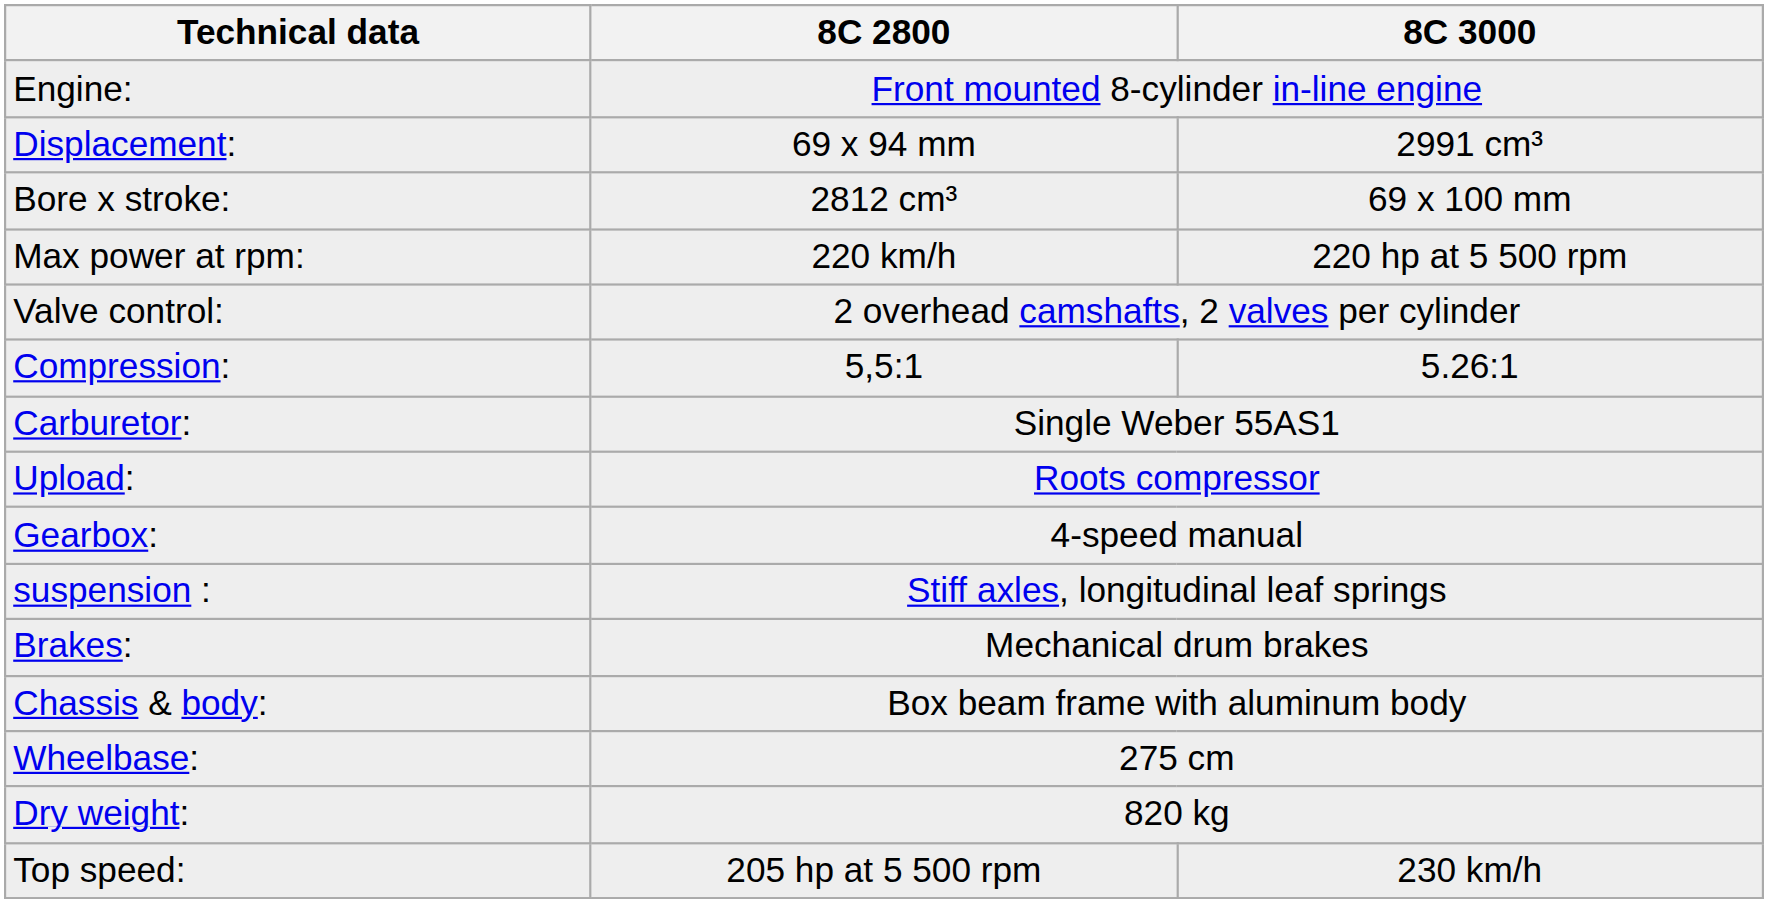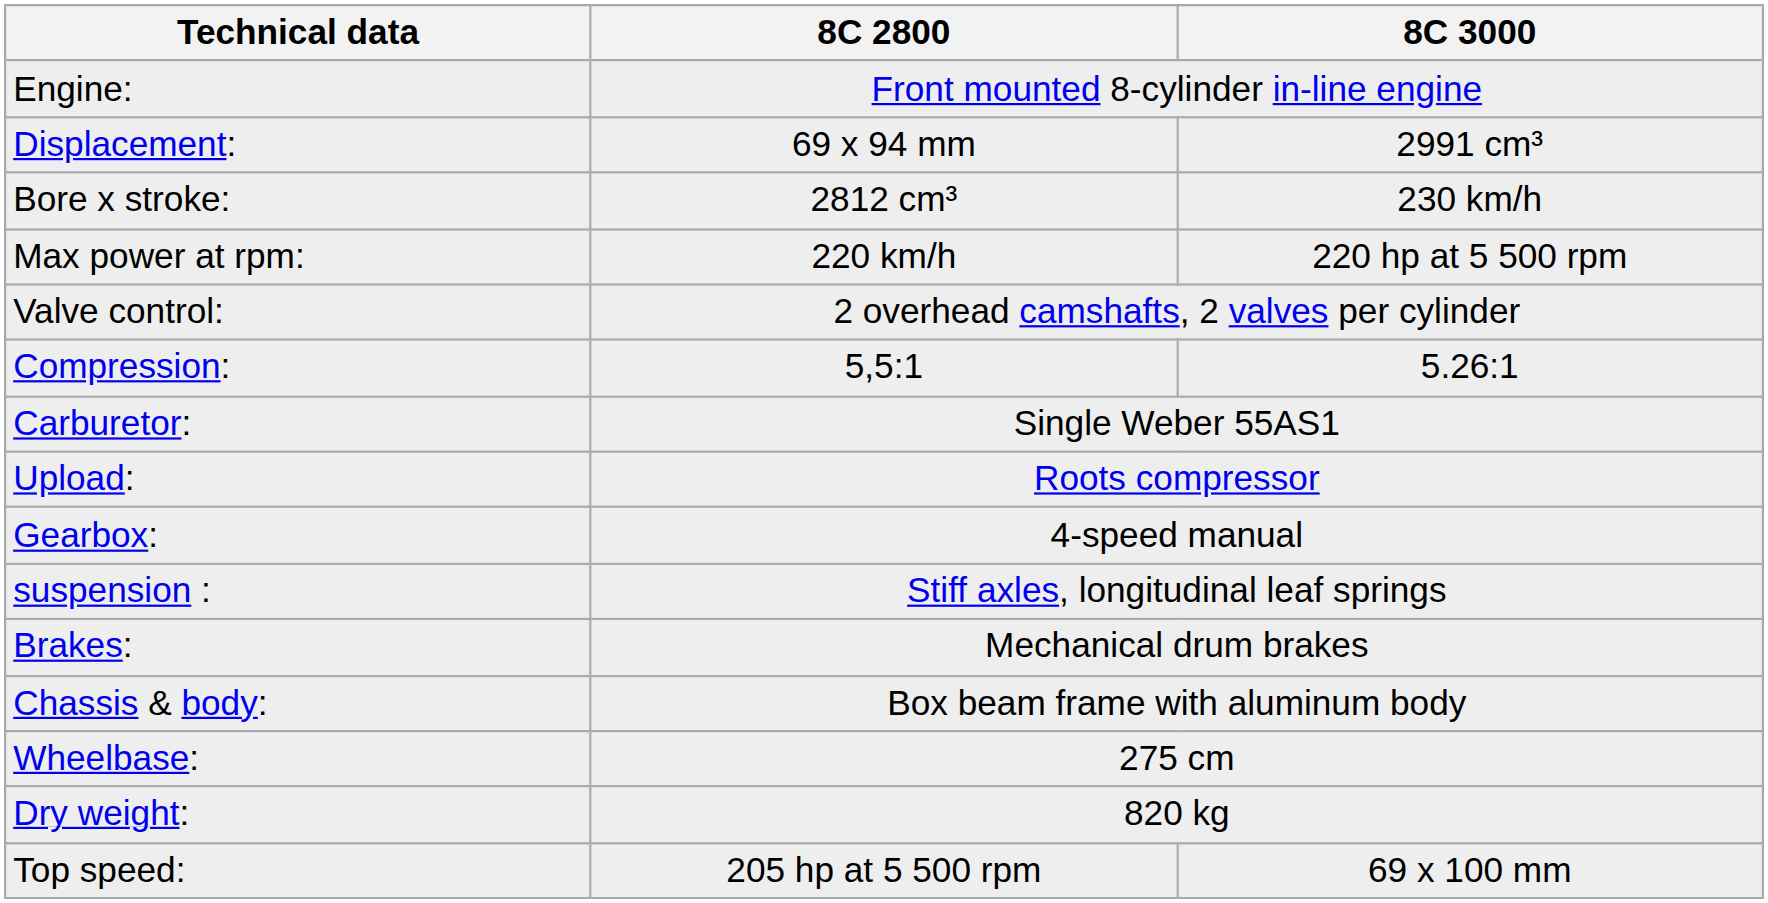(1470, 199) 69 x 100 mm -> (1470, 199) 230 km/h
(1470, 869) 230 km/h -> (1470, 869) 69 x 100 mm
